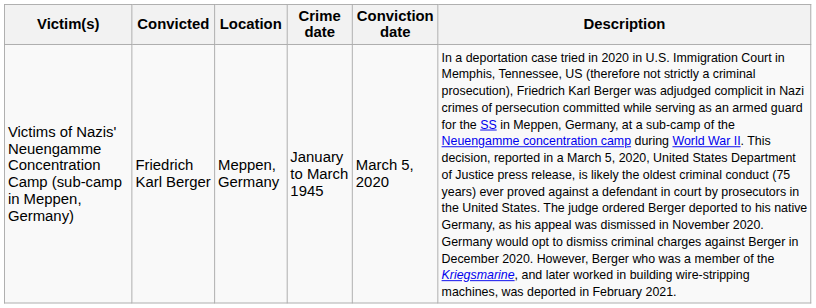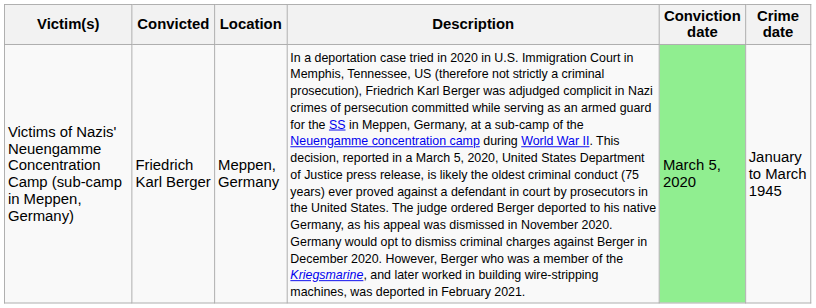columns swapped: (320, 24) <-> (624, 24)
(385, 173) no background -> (692, 173) lightgreen background
